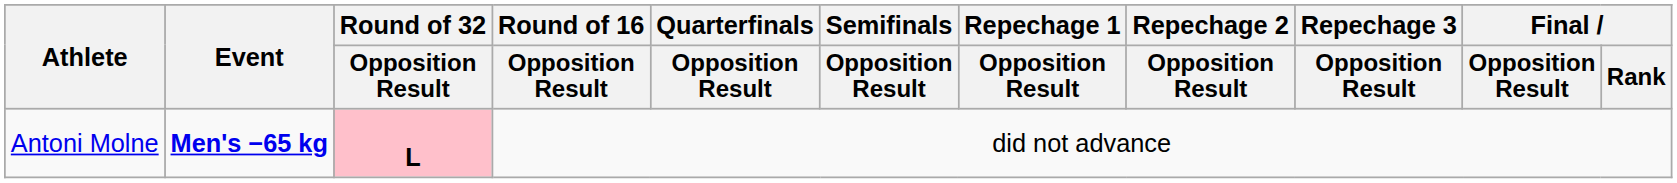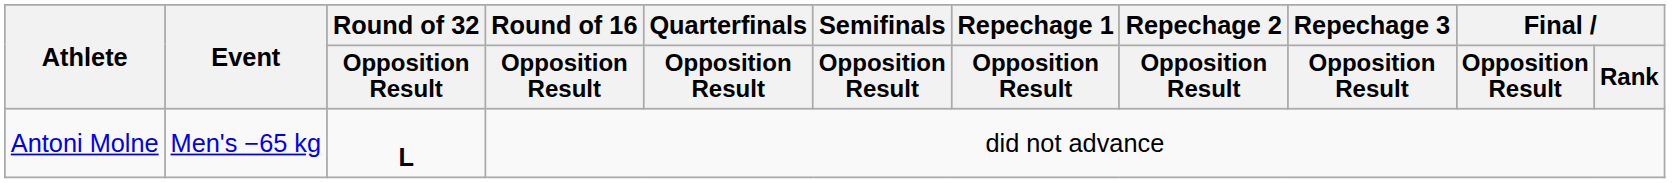(249, 144) bold -> (246, 144) normal
(413, 158) pink background -> (406, 158) no background
